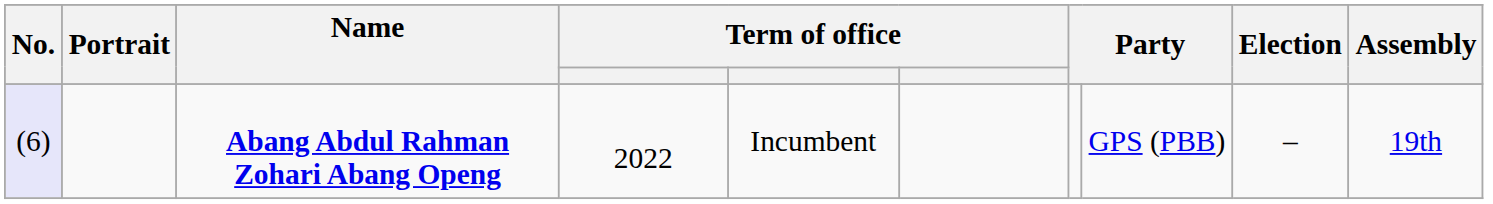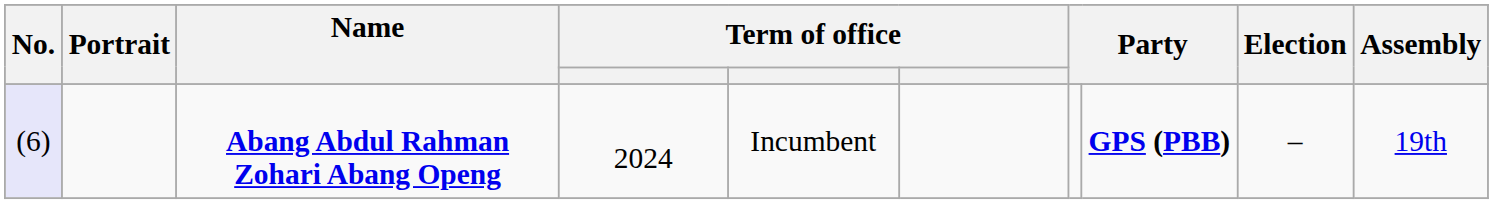(643, 157) 2022 -> (643, 157) 2024
(1157, 140) normal -> (1159, 140) bold
